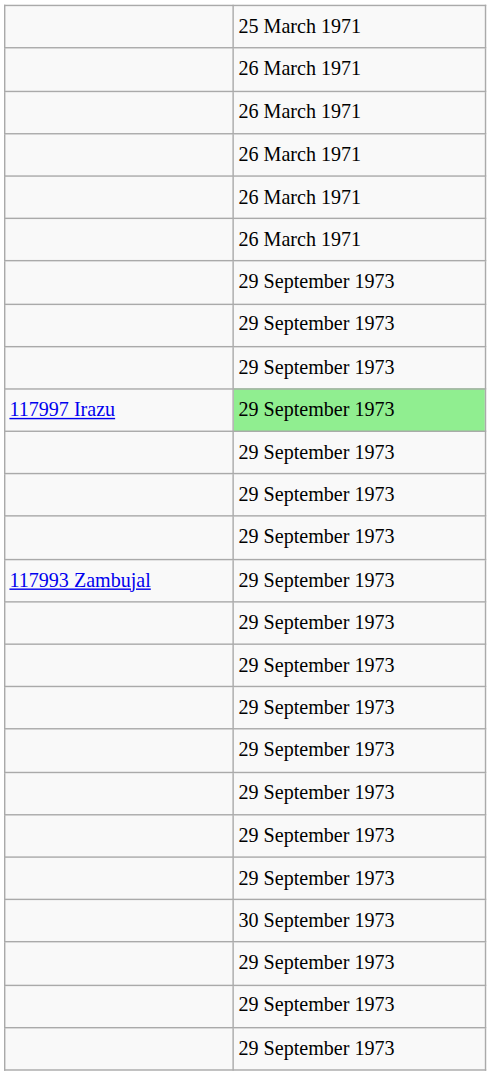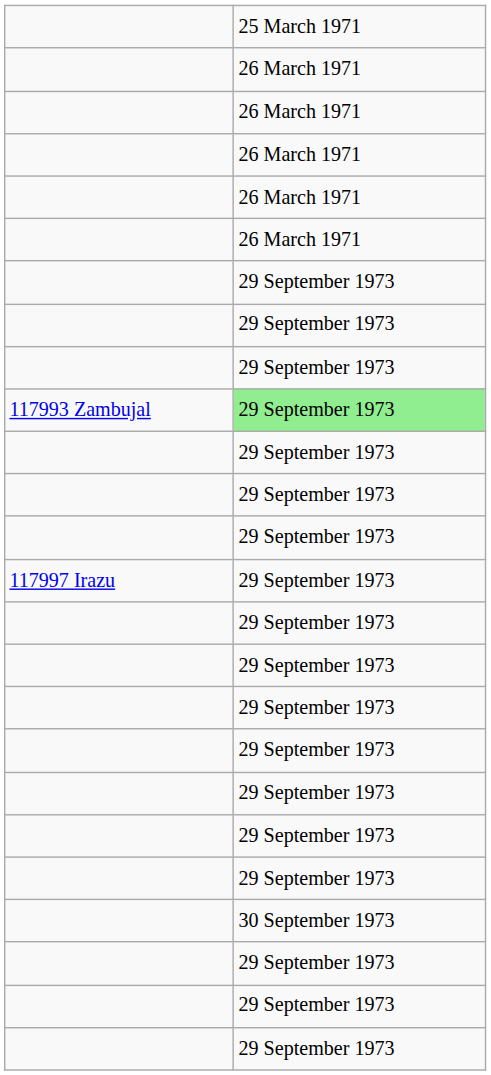(62, 409) 117997 Irazu -> (80, 409) 117993 Zambujal
(80, 579) 117993 Zambujal -> (62, 579) 117997 Irazu
